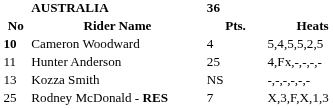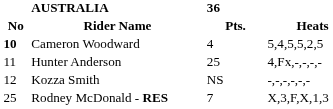(10, 80) 13 -> (10, 80) 12
